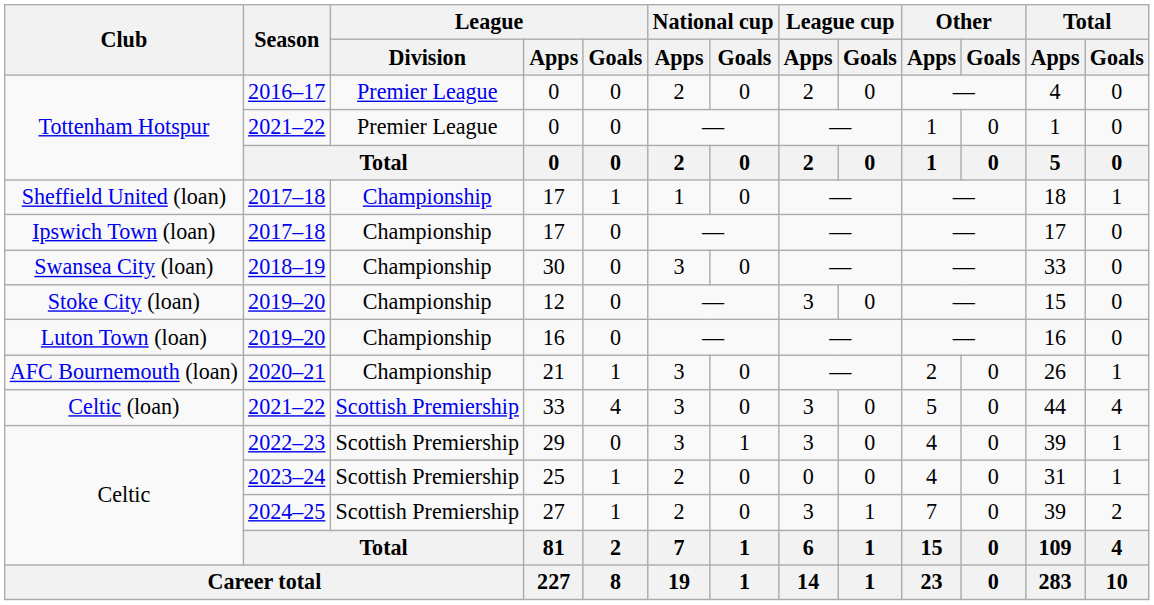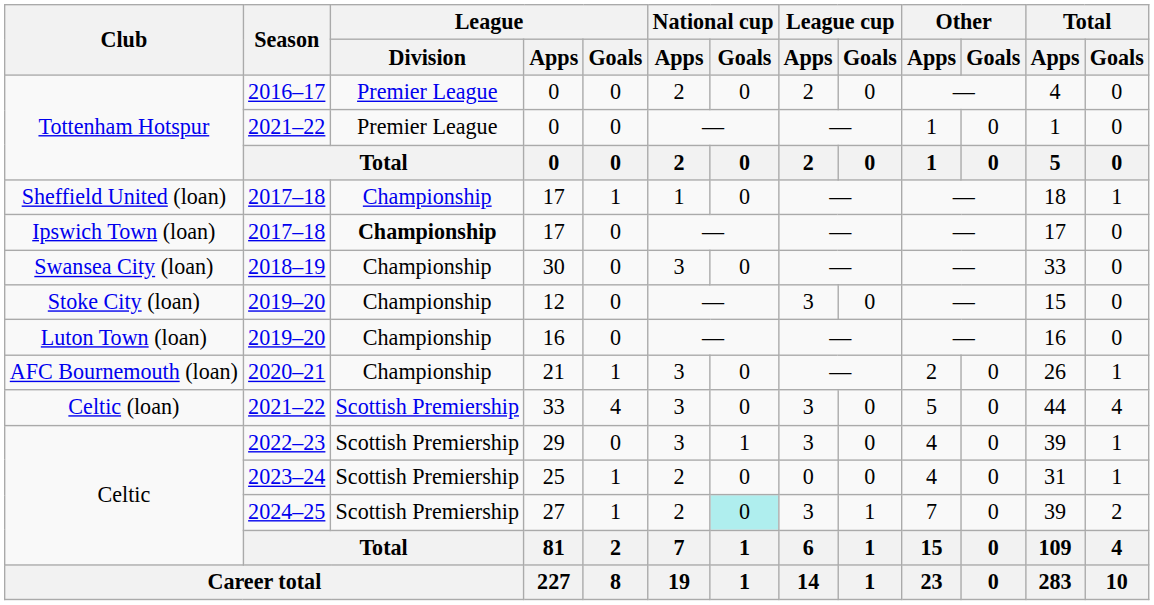(427, 232) normal -> (427, 232) bold
(744, 512) no background -> (744, 512) paleturquoise background
